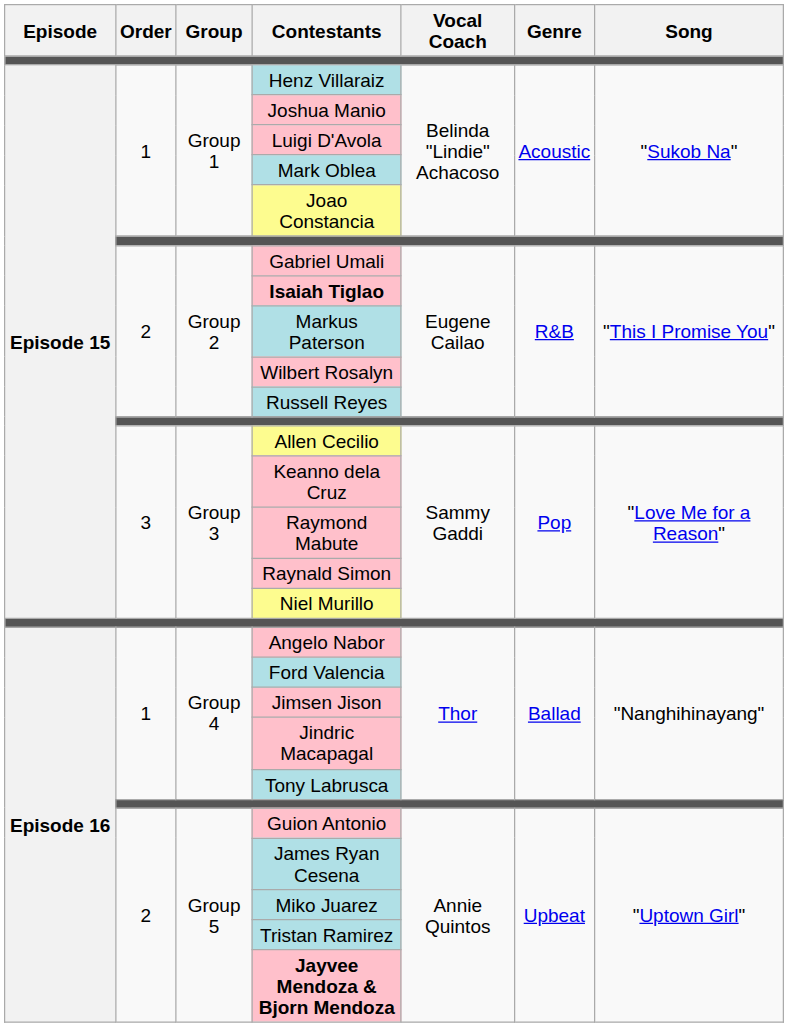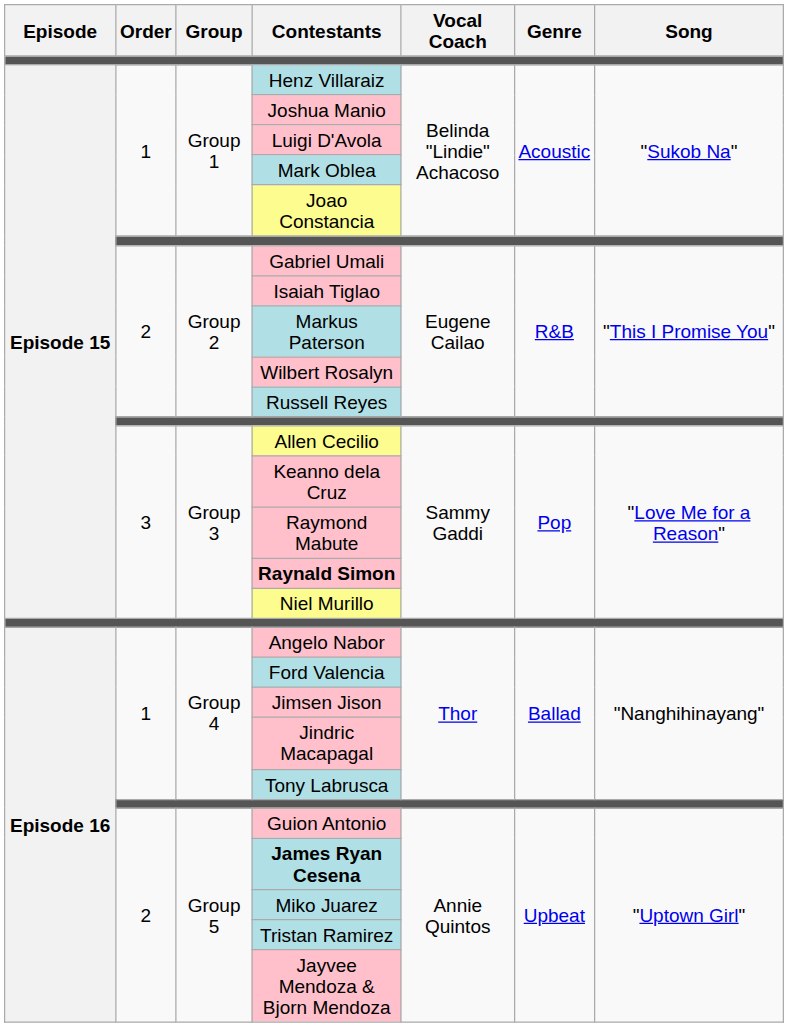(327, 291) bold -> (327, 291) normal
(327, 574) normal -> (327, 574) bold
(327, 864) normal -> (327, 864) bold
(327, 986) bold -> (327, 986) normal
